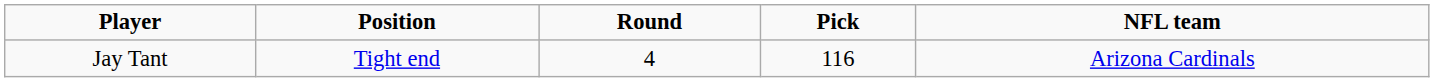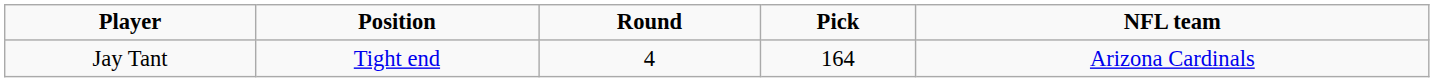(838, 58) 116 -> (838, 58) 164
